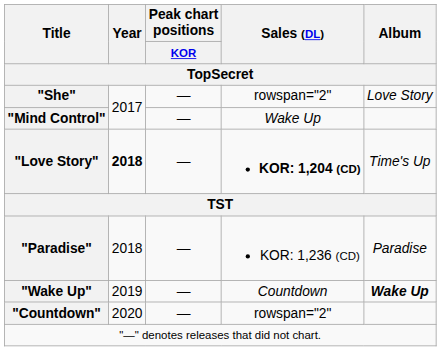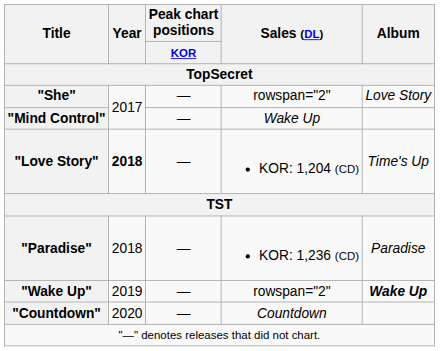(293, 169) bold -> (292, 169) normal
(293, 291) Countdown -> (292, 291) rowspan="2"
(293, 313) rowspan="2" -> (292, 313) Countdown
